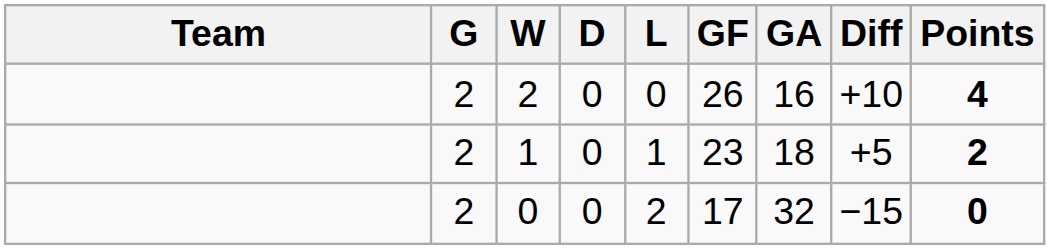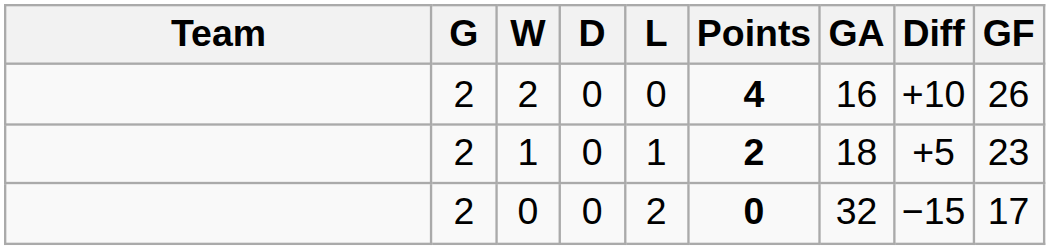columns swapped: (723, 34) <-> (977, 34)
